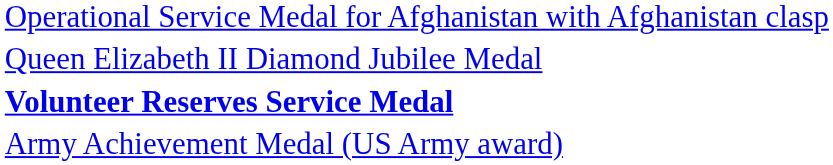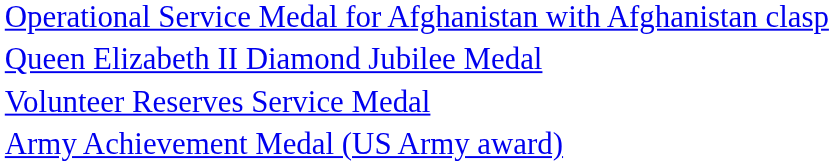(229, 101) bold -> (218, 101) normal
